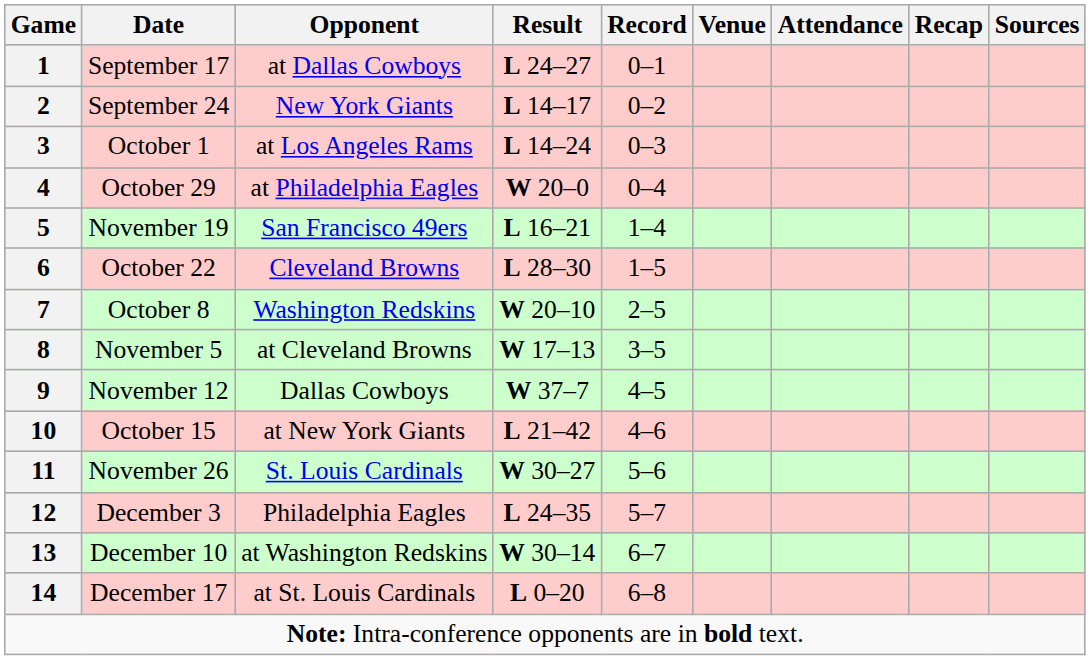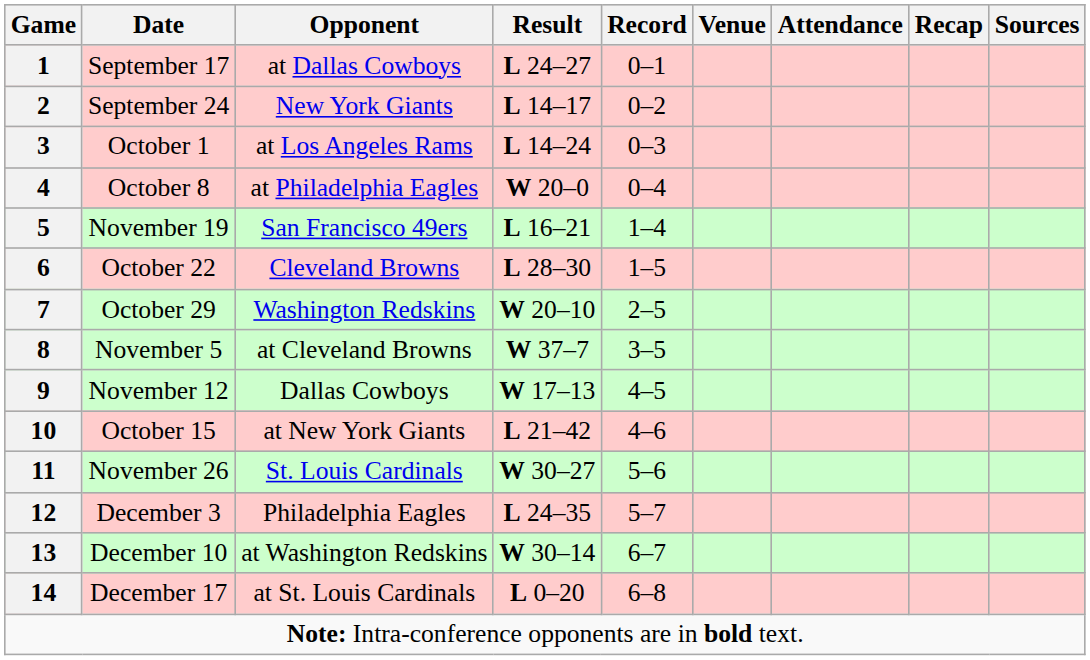(159, 187) October 29 -> (159, 187) October 8
(159, 308) October 8 -> (159, 308) October 29
(547, 349) W 17–13 -> (547, 349) W 37–7
(547, 390) W 37–7 -> (547, 390) W 17–13
